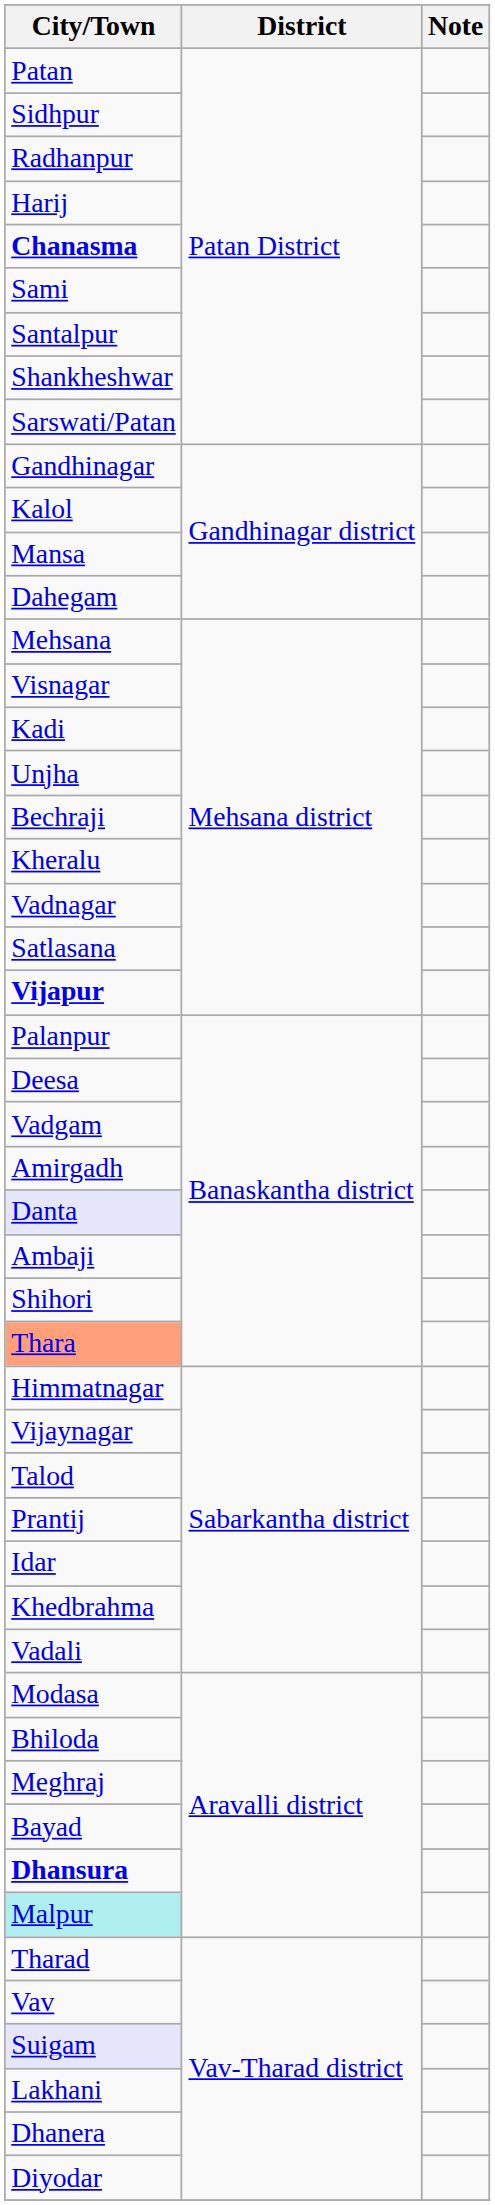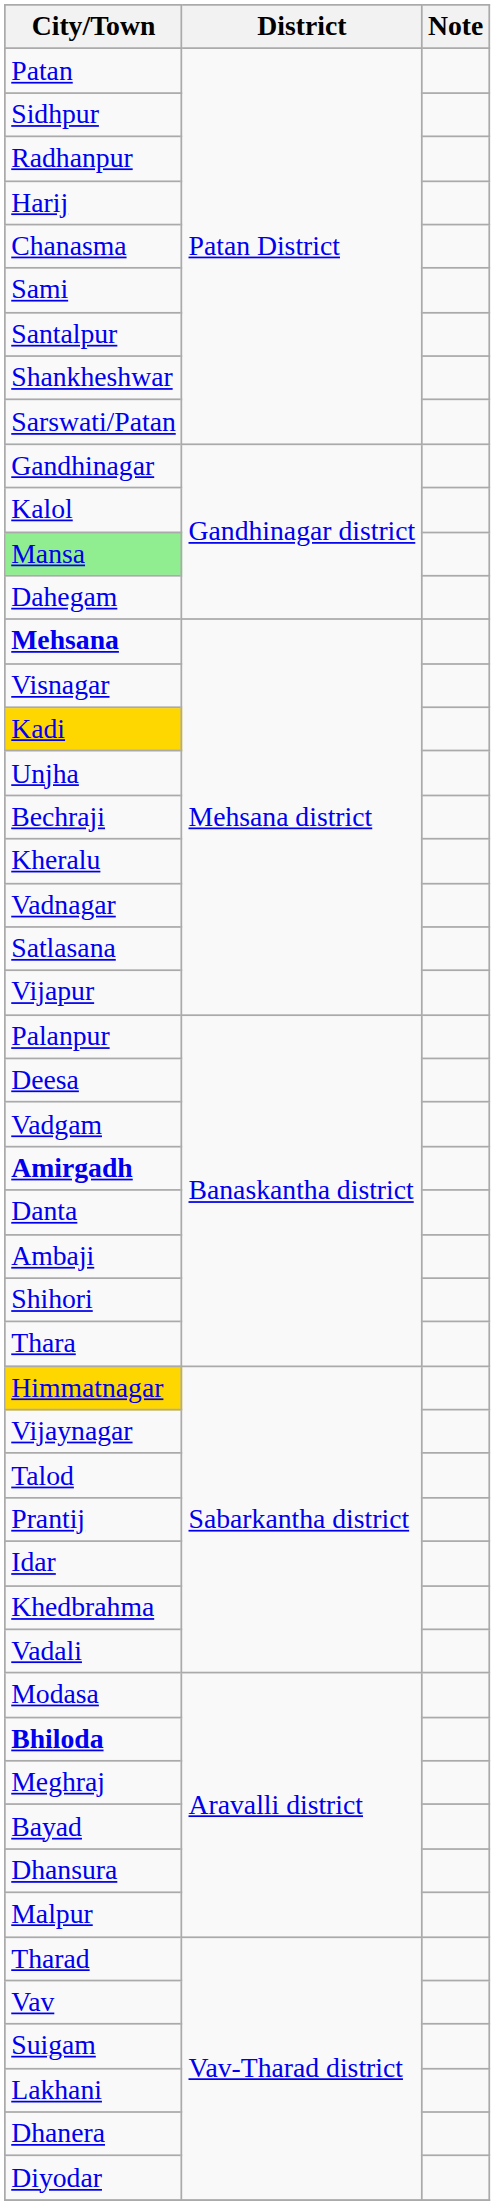(74, 245) bold -> (69, 245) normal
(48, 553) no background -> (48, 553) lightgreen background
(61, 641) normal -> (65, 641) bold
(38, 728) no background -> (38, 728) gold background
(58, 992) bold -> (53, 992) normal
(67, 1167) normal -> (72, 1167) bold
(44, 1211) lavender background -> (44, 1211) no background
(44, 1343) lightsalmon background -> (44, 1343) no background
(87, 1387) no background -> (87, 1387) gold background
(55, 1738) normal -> (57, 1738) bold
(70, 1870) bold -> (64, 1870) normal
(52, 1914) paleturquoise background -> (52, 1914) no background
(54, 2045) lavender background -> (54, 2045) no background
